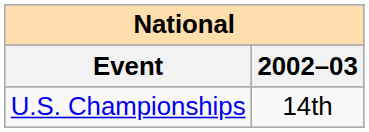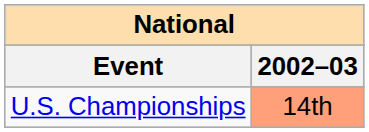(308, 106) no background -> (308, 106) lightsalmon background
